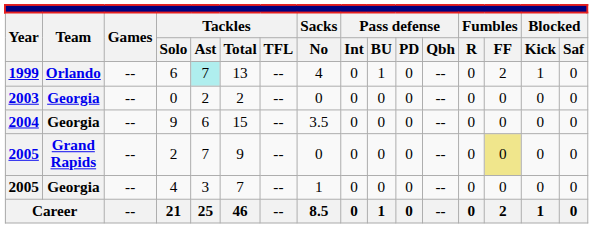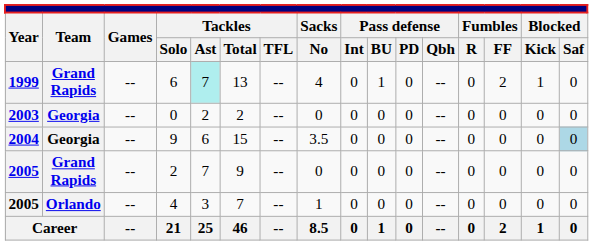(73, 73) Orlando -> (73, 82) Grand Rapids
(573, 121) no background -> (573, 138) lightblue background
(503, 154) khaki background -> (503, 171) no background
(73, 187) Georgia -> (73, 204) Orlando
